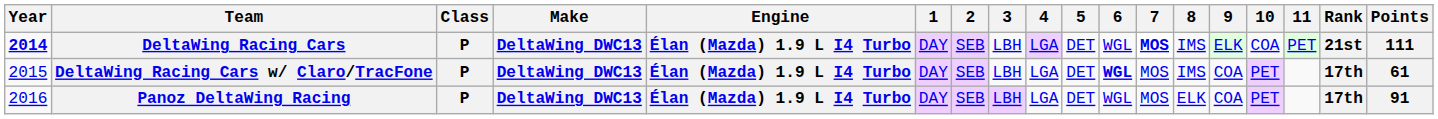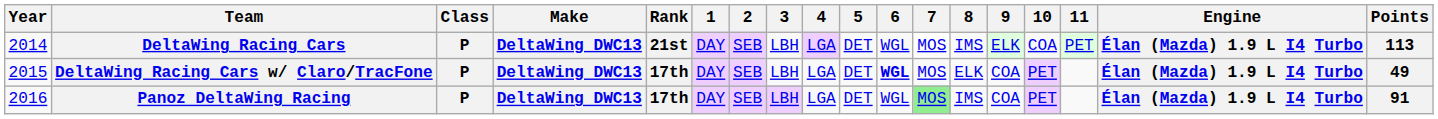columns swapped: (780, 18) <-> (1344, 18)
(28, 45) bold -> (28, 45) normal
(1154, 45) bold -> (932, 45) normal
(1400, 45) 111 -> (1400, 45) 113
(1191, 72) IMS -> (969, 72) ELK
(1400, 72) 61 -> (1400, 72) 49
(1154, 99) no background -> (932, 99) lightgreen background
(1191, 99) ELK -> (969, 99) IMS
